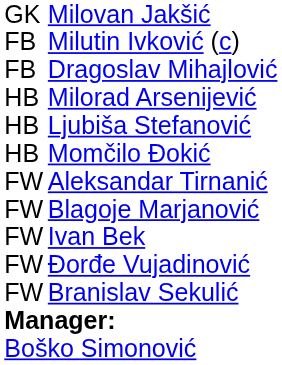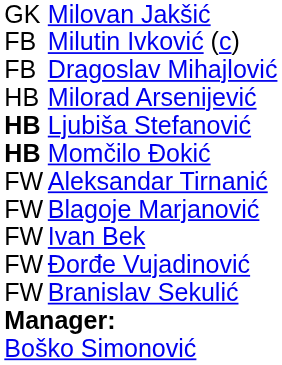(22, 125) normal -> (22, 125) bold
(22, 153) normal -> (22, 153) bold
